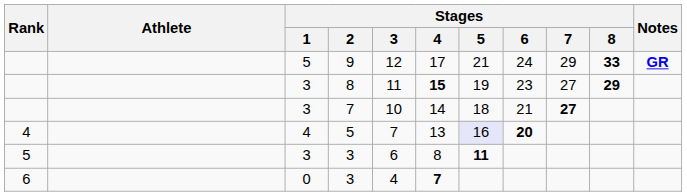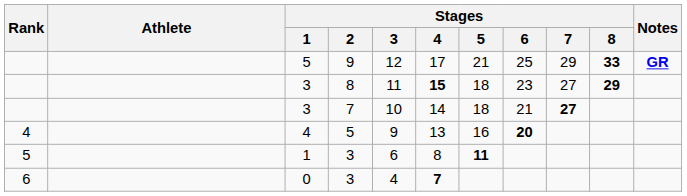(525, 62) 24 -> (525, 62) 25
(481, 86) 19 -> (481, 86) 18
(394, 132) 7 -> (394, 132) 9
(481, 132) lavender background -> (481, 132) no background
(307, 156) 3 -> (307, 156) 1
